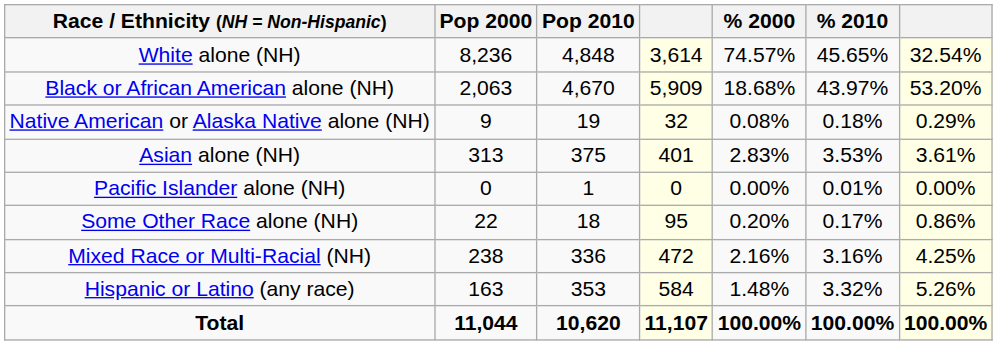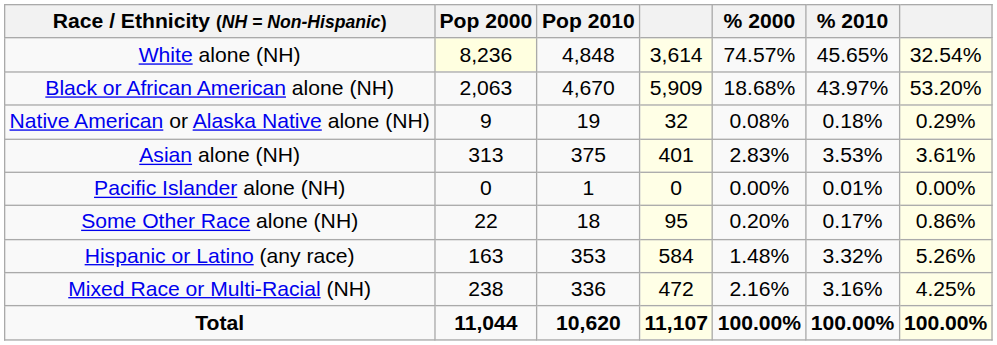(486, 54) no background -> (486, 54) lightyellow background
rows swapped: (220, 255) <-> (220, 289)
